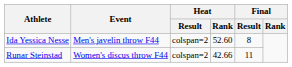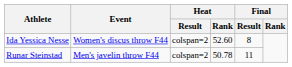(116, 41) Men's javelin throw F44 -> (121, 41) Women's discus throw F44
(121, 55) Women's discus throw F44 -> (116, 55) Men's javelin throw F44
(223, 55) 42.66 -> (223, 55) 50.78
